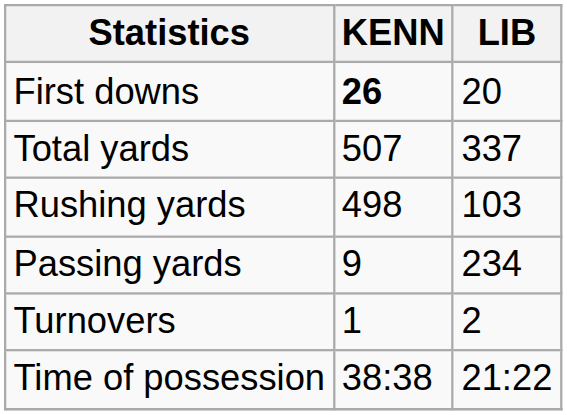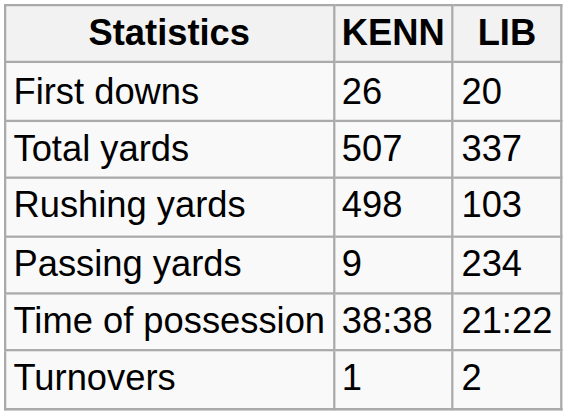(362, 90) bold -> (362, 90) normal
rows swapped: (95, 321) <-> (169, 378)
